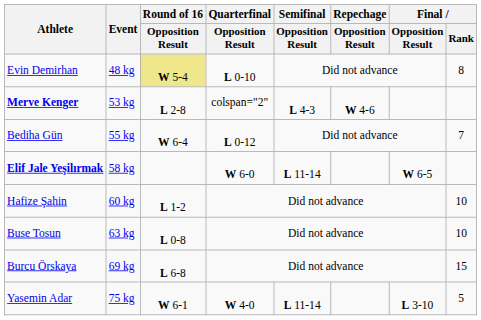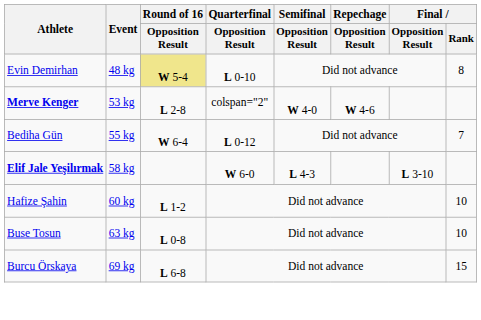(302, 110) L 4-3 -> (302, 110) W 4-0
(302, 175) L 11-14 -> (302, 175) L 4-3
(417, 175) W 6-5 -> (417, 175) L 3-10
- row: (40, 299)
